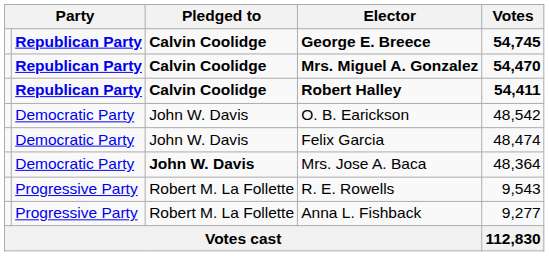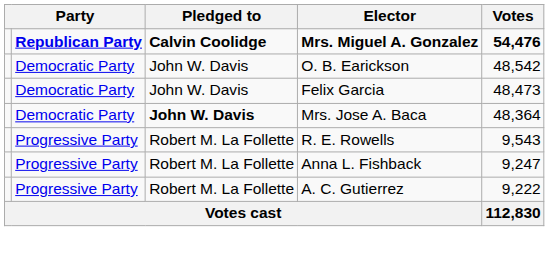- row: (366, 41)
(517, 66) 54,470 -> (517, 41) 54,476
- row: (351, 90)
(517, 139) 48,474 -> (517, 90) 48,473
(521, 213) 9,277 -> (521, 164) 9,247
+ row: (353, 189)
